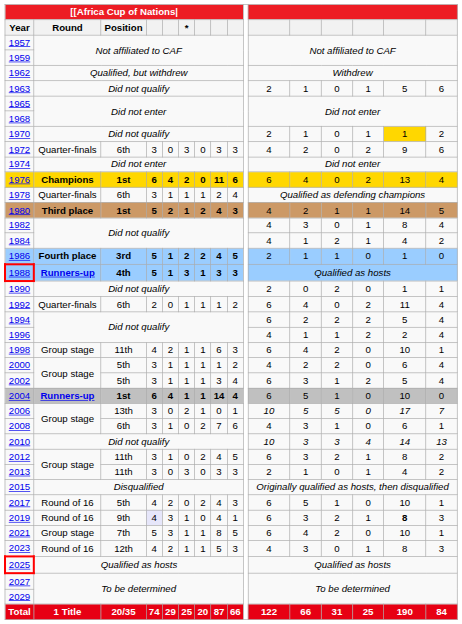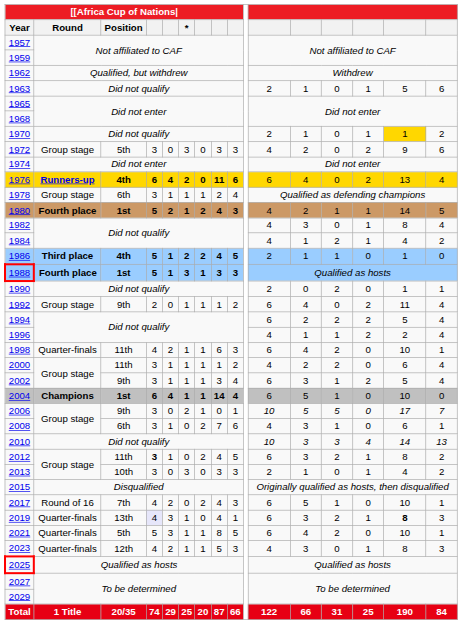(67, 150) Quarter-finals -> (68, 150) Group stage
(124, 150) 6th -> (124, 150) 5th
(67, 180) Champions -> (68, 180) Runners-up
(124, 180) 1st -> (124, 180) 4th
(67, 195) Quarter-finals -> (68, 195) Group stage
(67, 210) Third place -> (68, 210) Fourth place
(67, 257) Fourth place -> (68, 257) Third place
(124, 257) 3rd -> (124, 257) 4th
(68, 273) Runners-up -> (68, 273) Fourth place
(124, 273) 4th -> (124, 273) 1st
(67, 305) Quarter-finals -> (68, 305) Group stage
(124, 305) 6th -> (124, 305) 9th
(67, 350) Group stage -> (68, 350) Quarter-finals
(124, 366) 5th -> (124, 366) 11th
(124, 381) 5th -> (124, 381) 9th
(67, 396) Runners-up -> (68, 396) Champions
(124, 411) 13th -> (124, 411) 9th
(154, 457) normal -> (154, 457) bold
(124, 472) 11th -> (124, 472) 10th
(124, 503) 5th -> (124, 503) 7th
(67, 518) Round of 16 -> (68, 518) Quarter-finals
(124, 518) 9th -> (124, 518) 13th
(67, 533) Group stage -> (68, 533) Quarter-finals
(124, 533) 7th -> (124, 533) 5th
(67, 549) Round of 16 -> (68, 549) Quarter-finals
